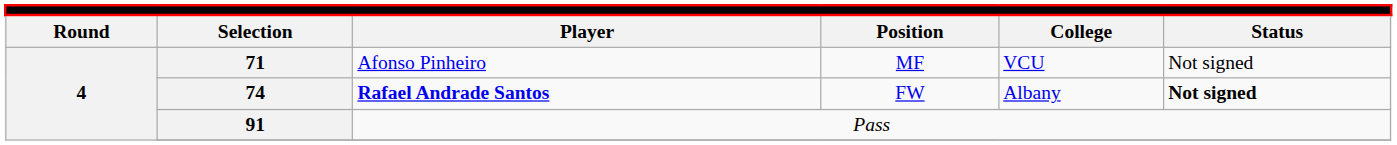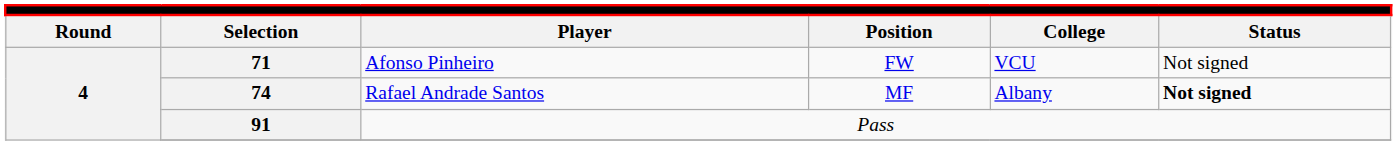(910, 62) MF -> (899, 62) FW
(453, 93) bold -> (455, 93) normal
(910, 93) FW -> (899, 93) MF
